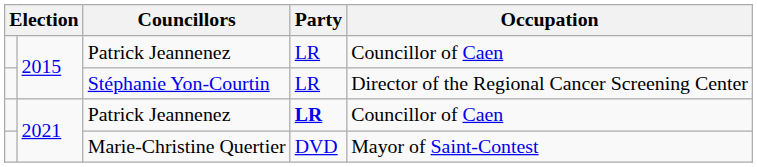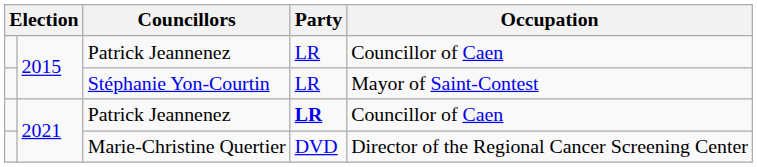(550, 83) Director of the Regional Cancer Screening Center -> (445, 83) Mayor of Saint-Contest
(445, 146) Mayor of Saint-Contest -> (550, 146) Director of the Regional Cancer Screening Center
